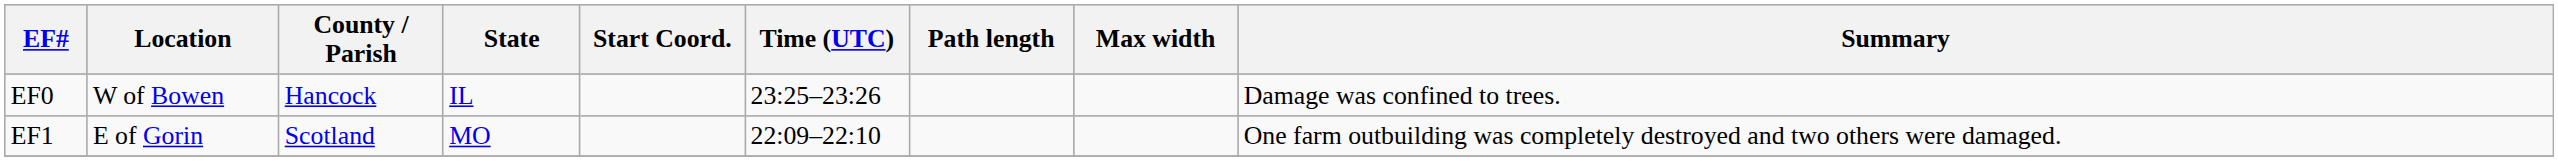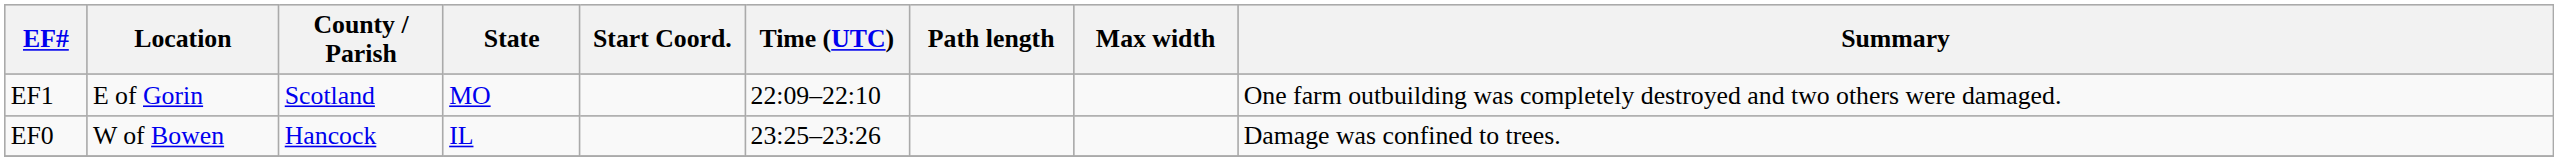rows swapped: (32, 135) <-> (32, 94)
